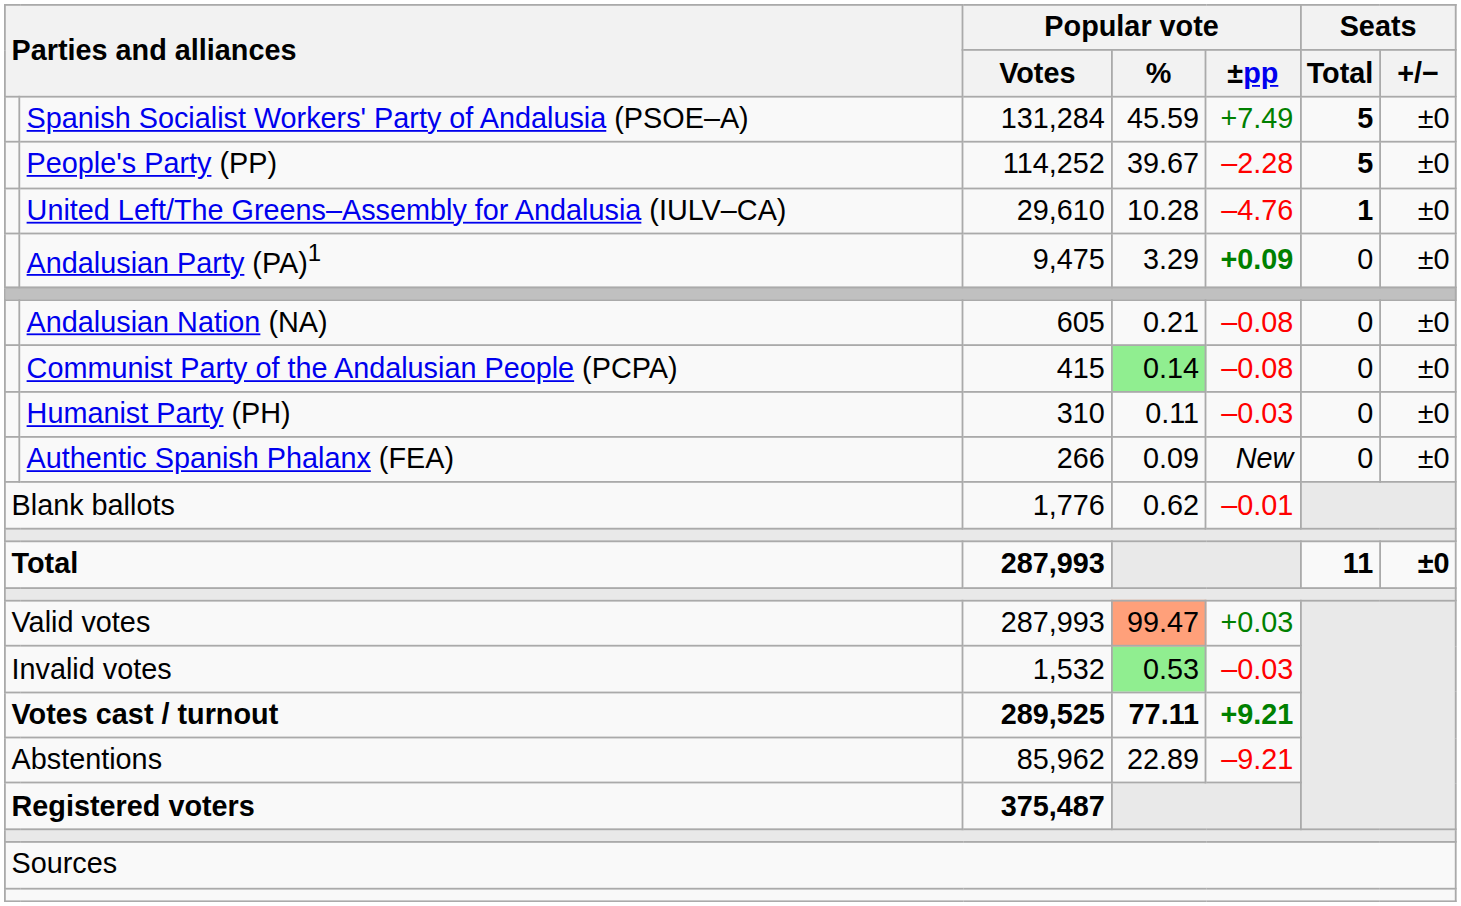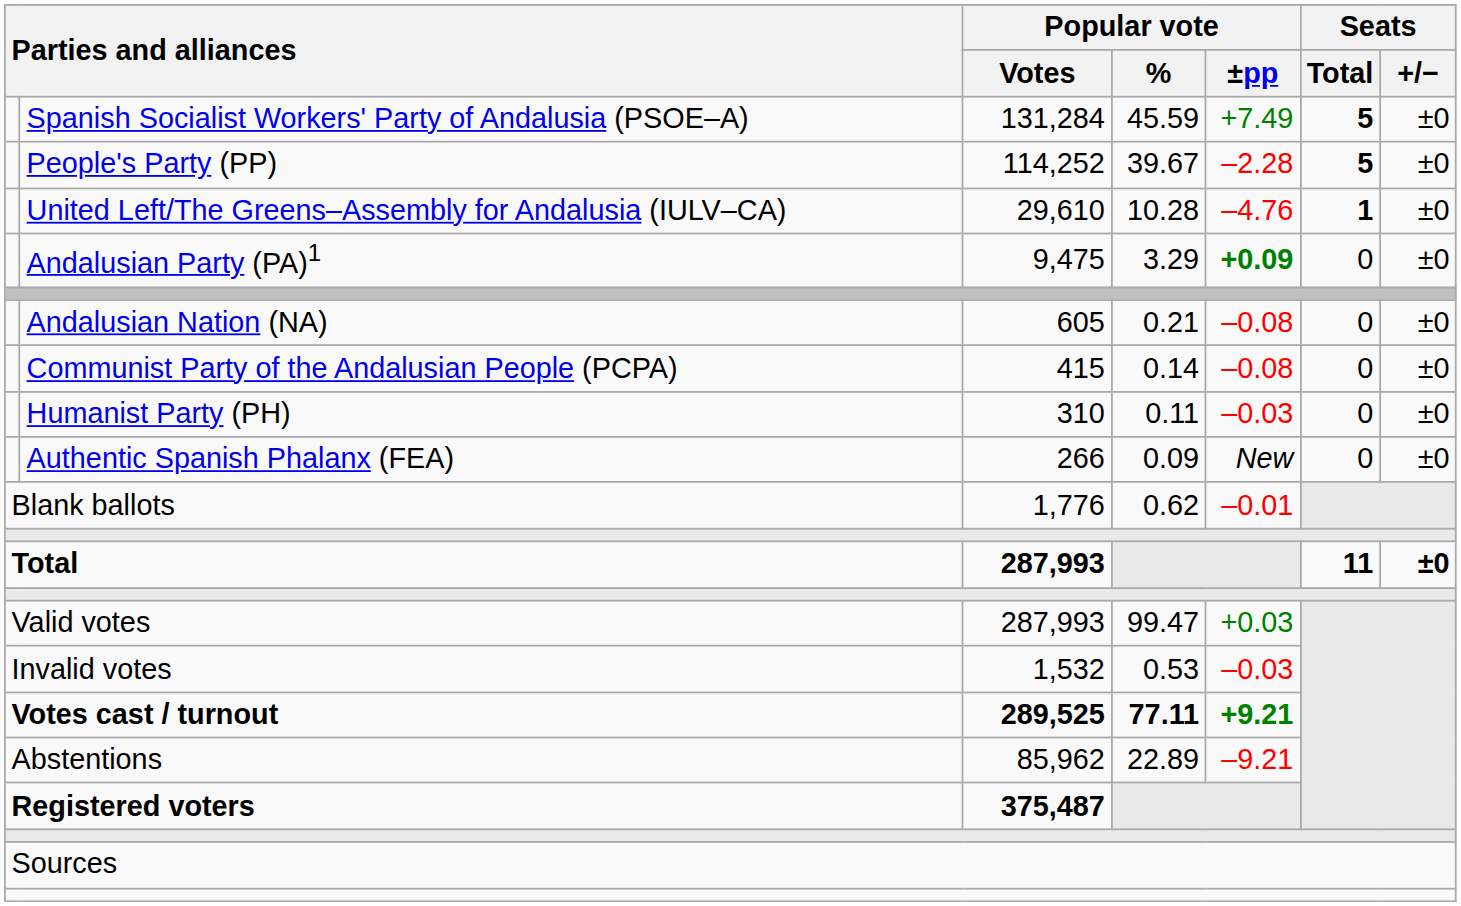(1171, 368) lightgreen background -> (1171, 368) no background
(1163, 623) lightsalmon background -> (1163, 623) no background
(1171, 668) lightgreen background -> (1171, 668) no background
